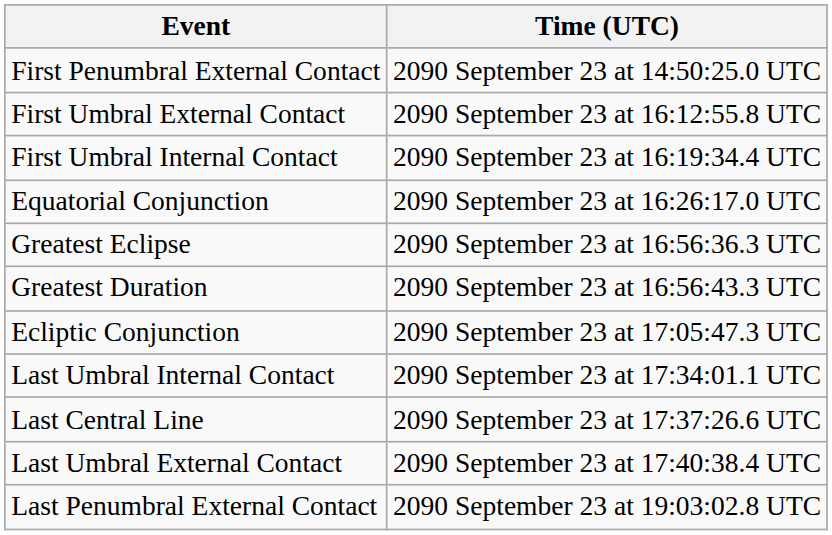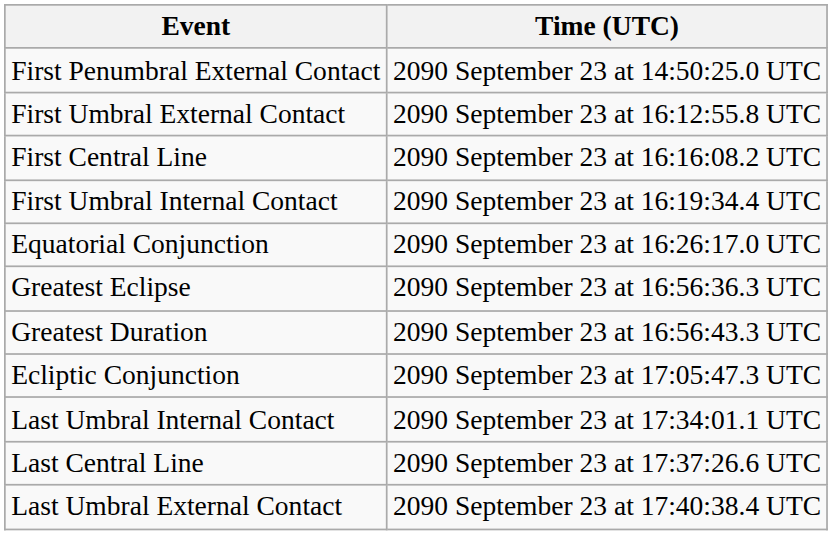+ row: (109, 157)
- row: (194, 506)
